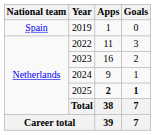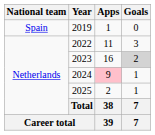(136, 59) no background -> (136, 59) lightgrey background
(108, 75) no background -> (108, 75) pink background
(108, 91) bold -> (108, 91) normal
(136, 91) bold -> (136, 91) normal
